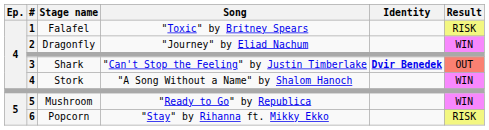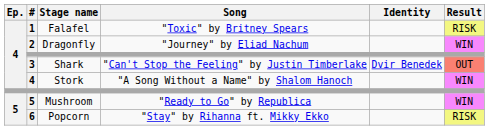(407, 65) bold -> (407, 65) normal
